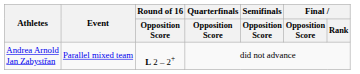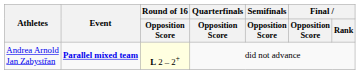(98, 56) normal -> (100, 56) bold
(160, 61) no background -> (165, 61) lightyellow background
